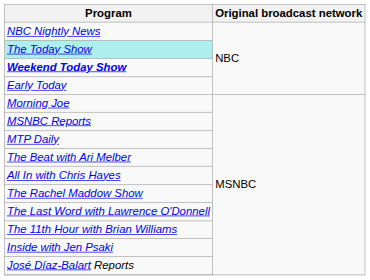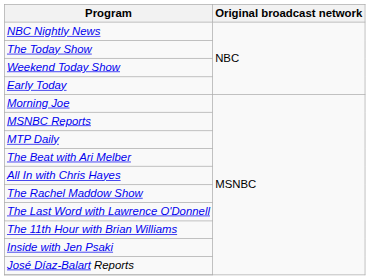(49, 49) paleturquoise background -> (49, 49) no background
(67, 67) bold -> (63, 67) normal
